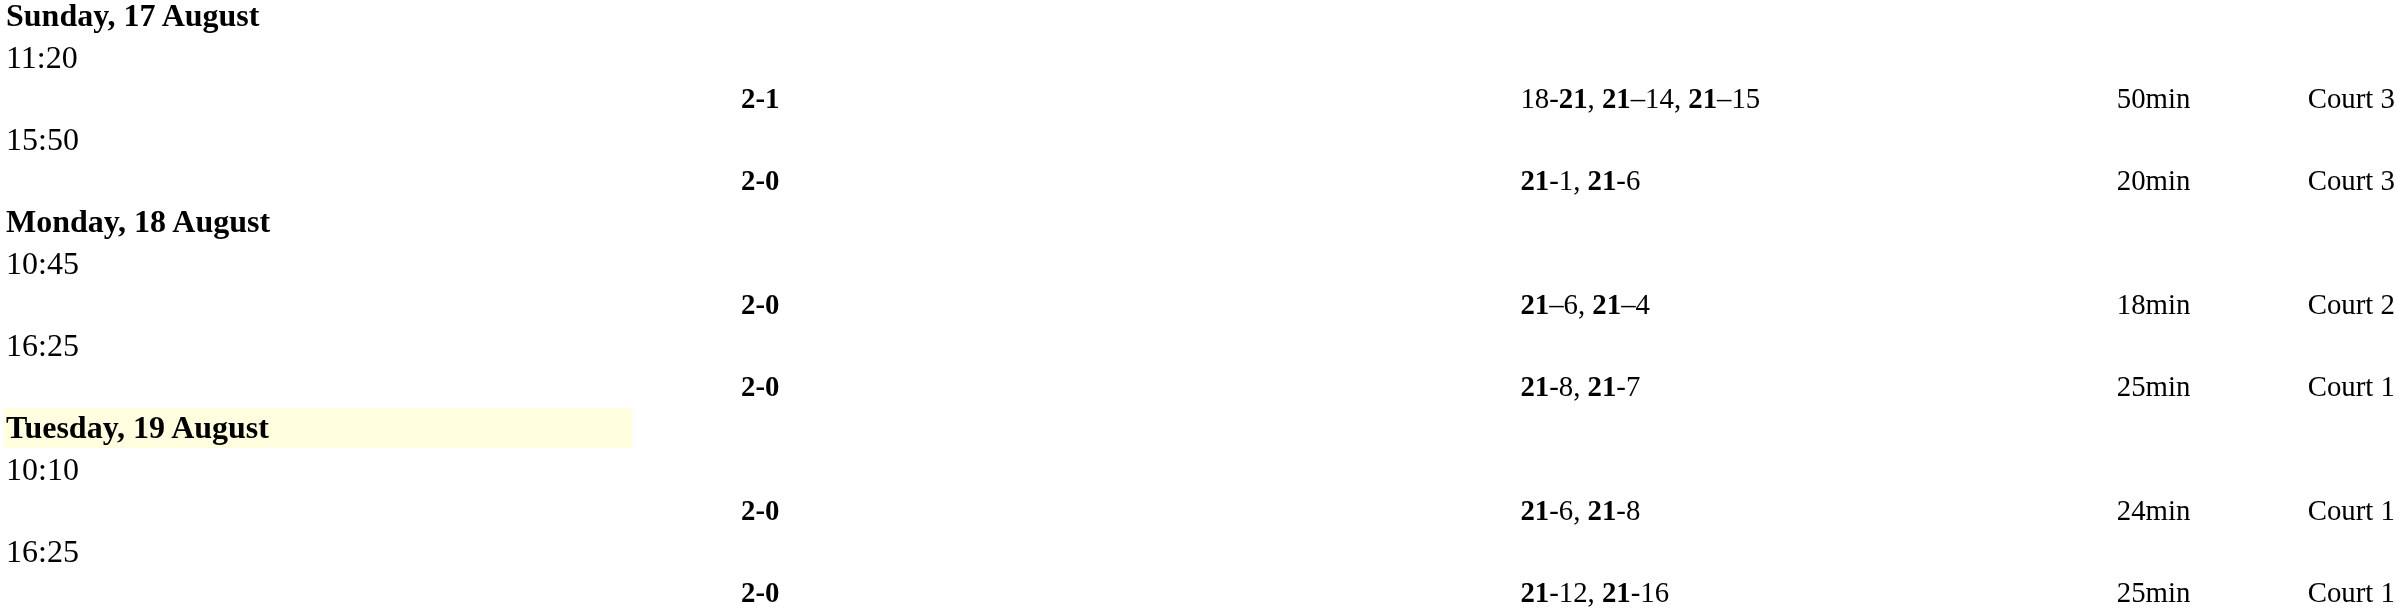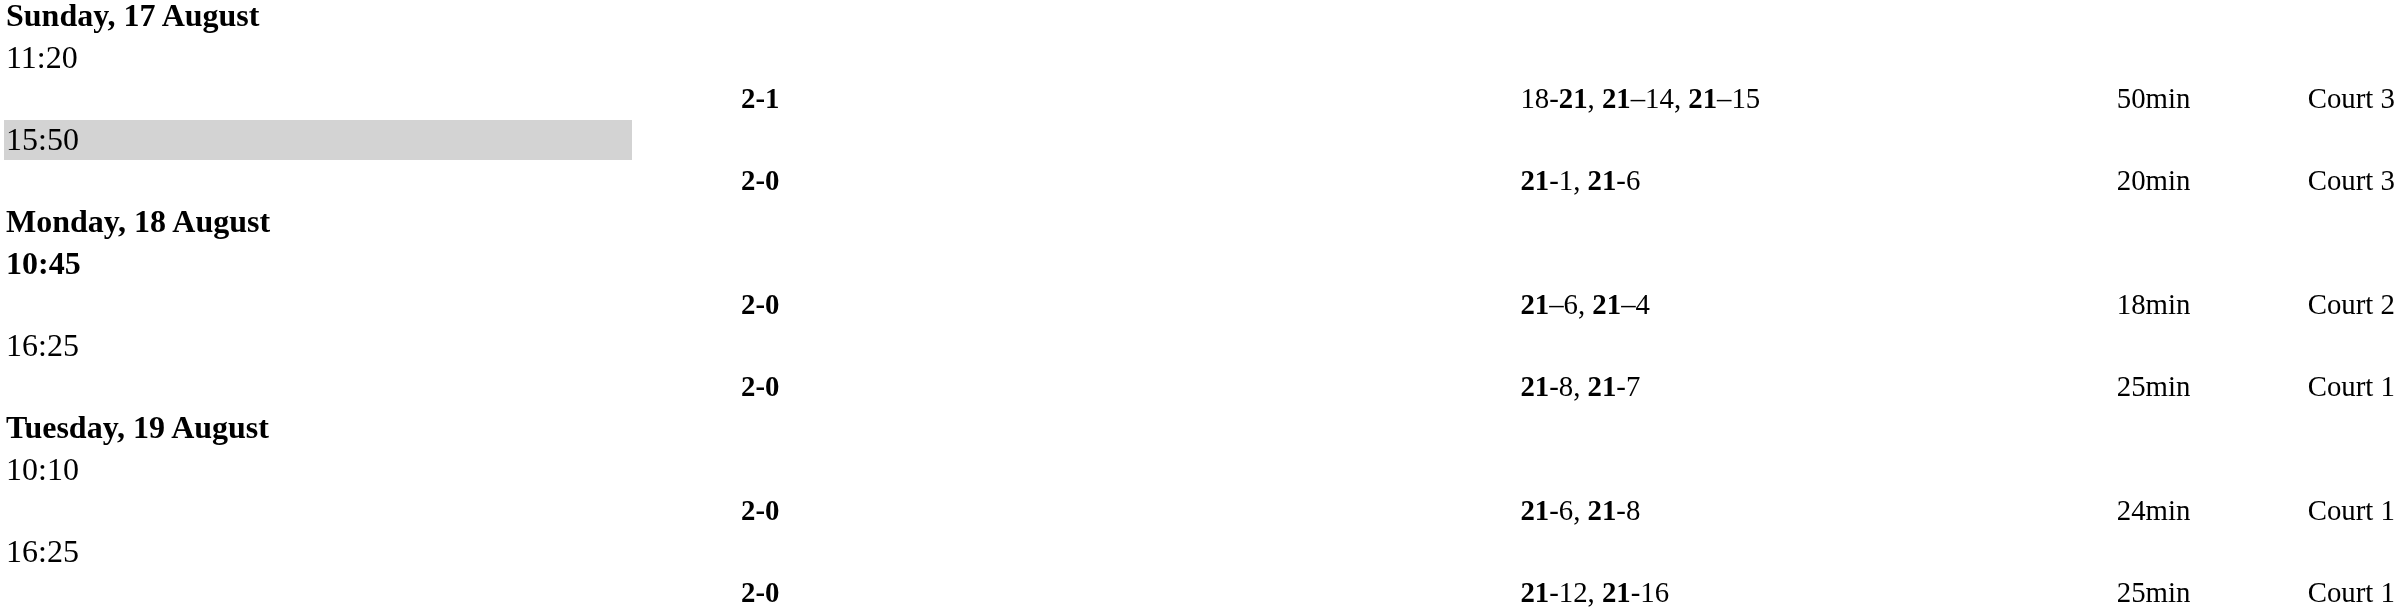(42, 139) no background -> (42, 139) lightgrey background
(42, 263) normal -> (43, 263) bold
(137, 427) lightyellow background -> (137, 427) no background
